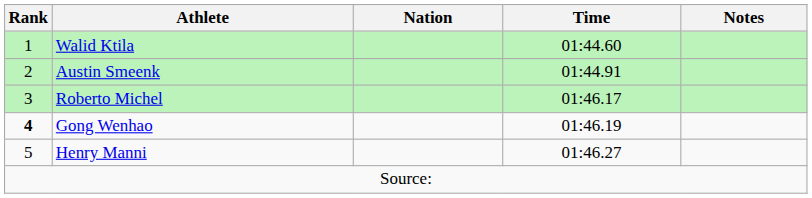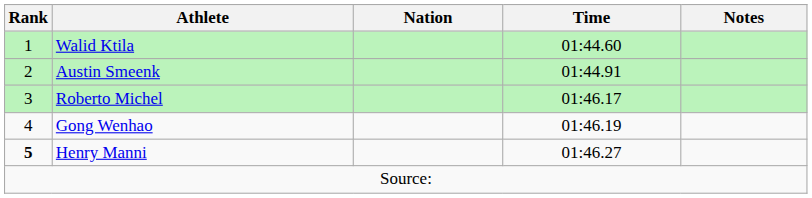(28, 125) bold -> (28, 125) normal
(28, 152) normal -> (28, 152) bold
